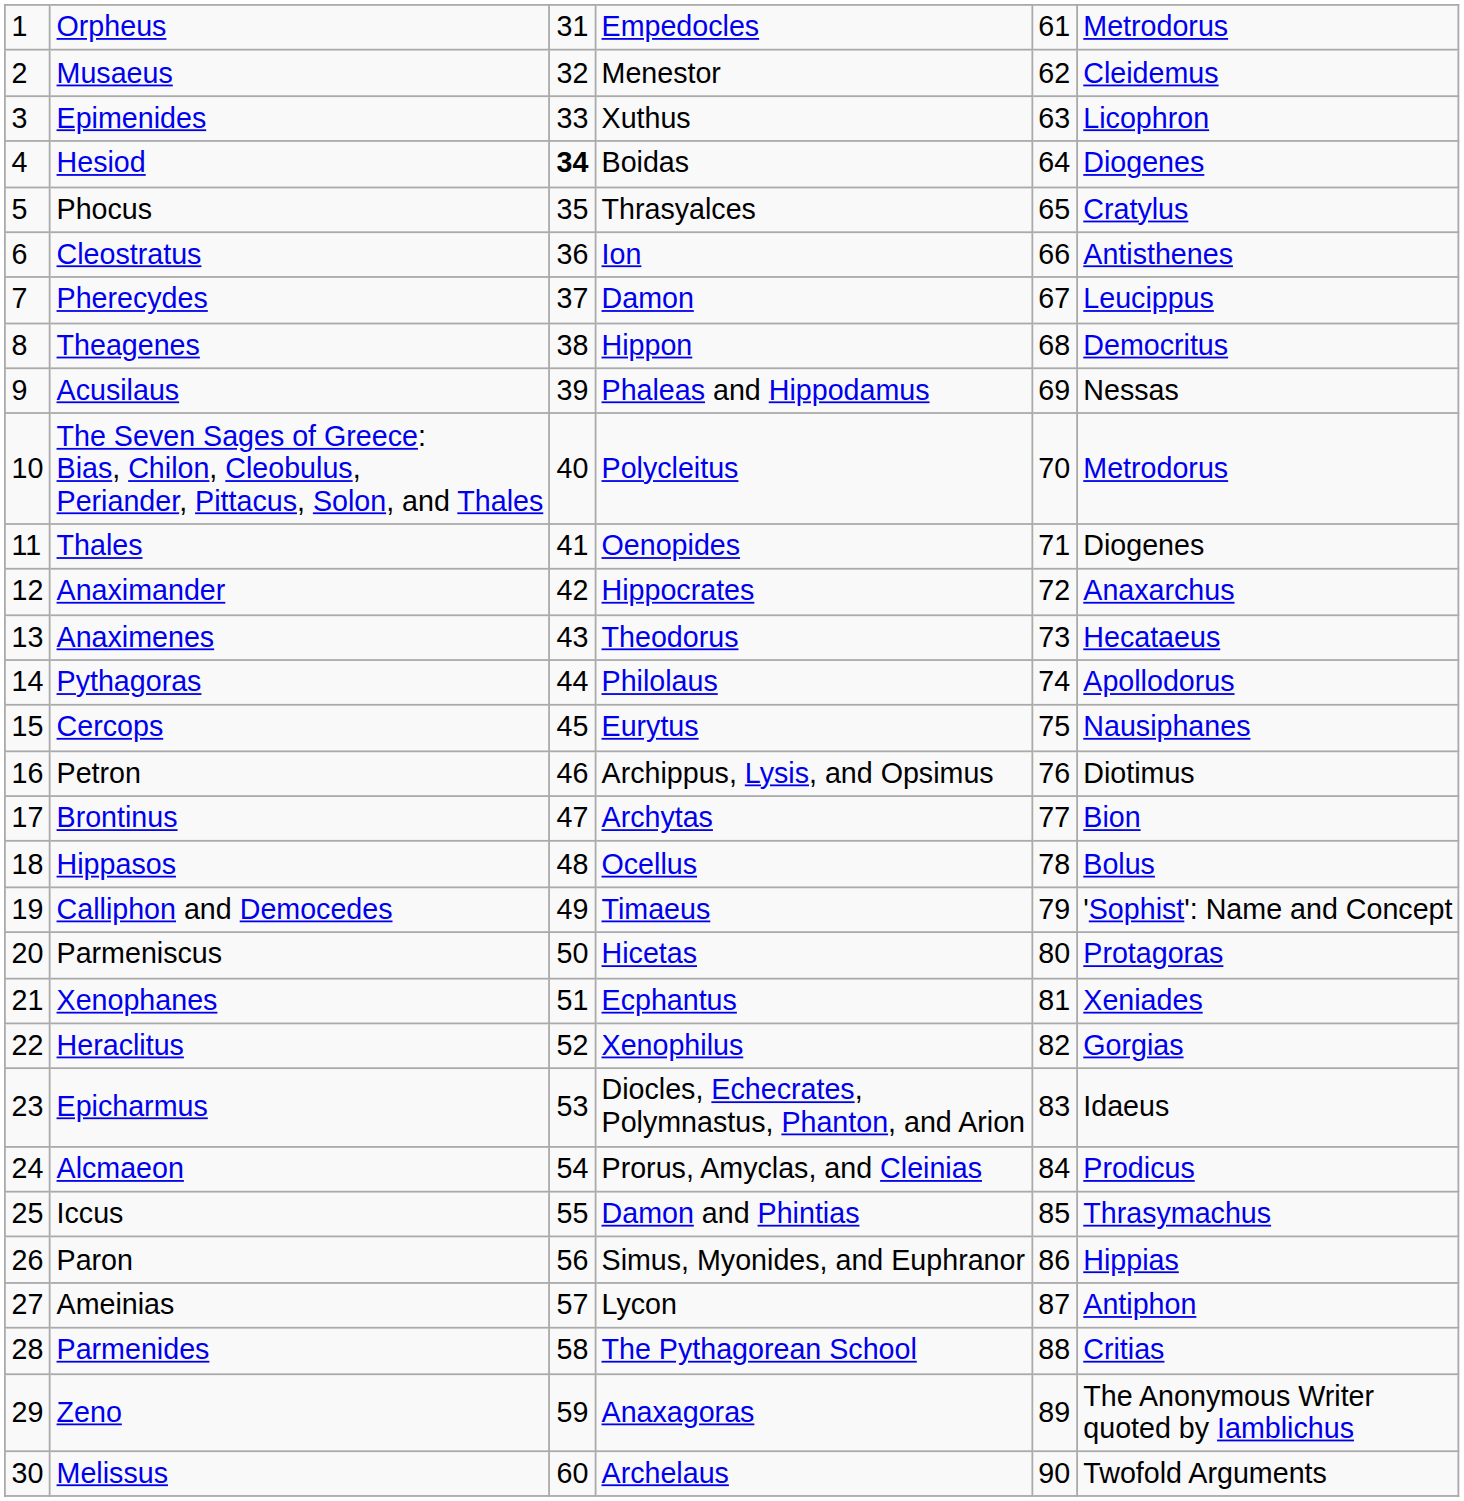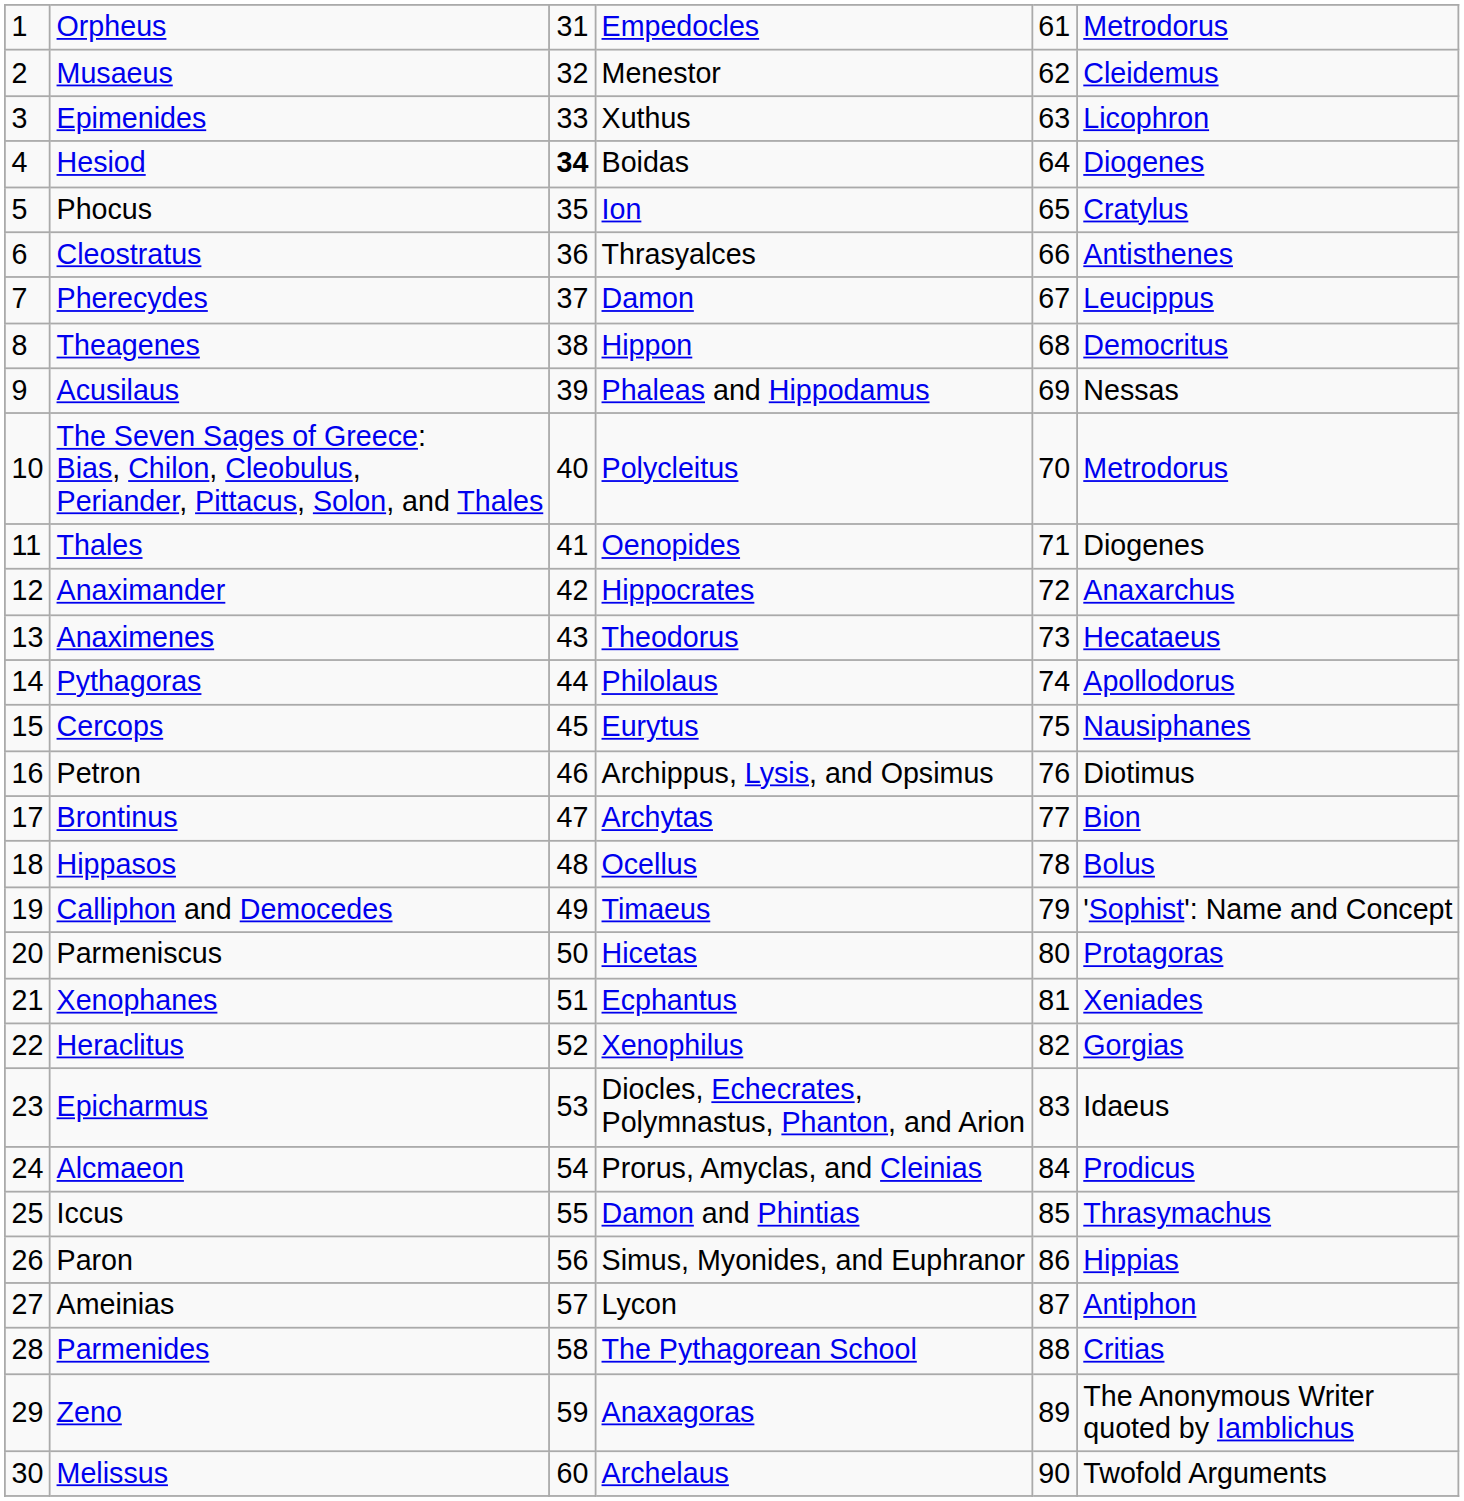(679, 208) Thrasyalces -> (621, 208) Ion
(621, 254) Ion -> (679, 254) Thrasyalces
